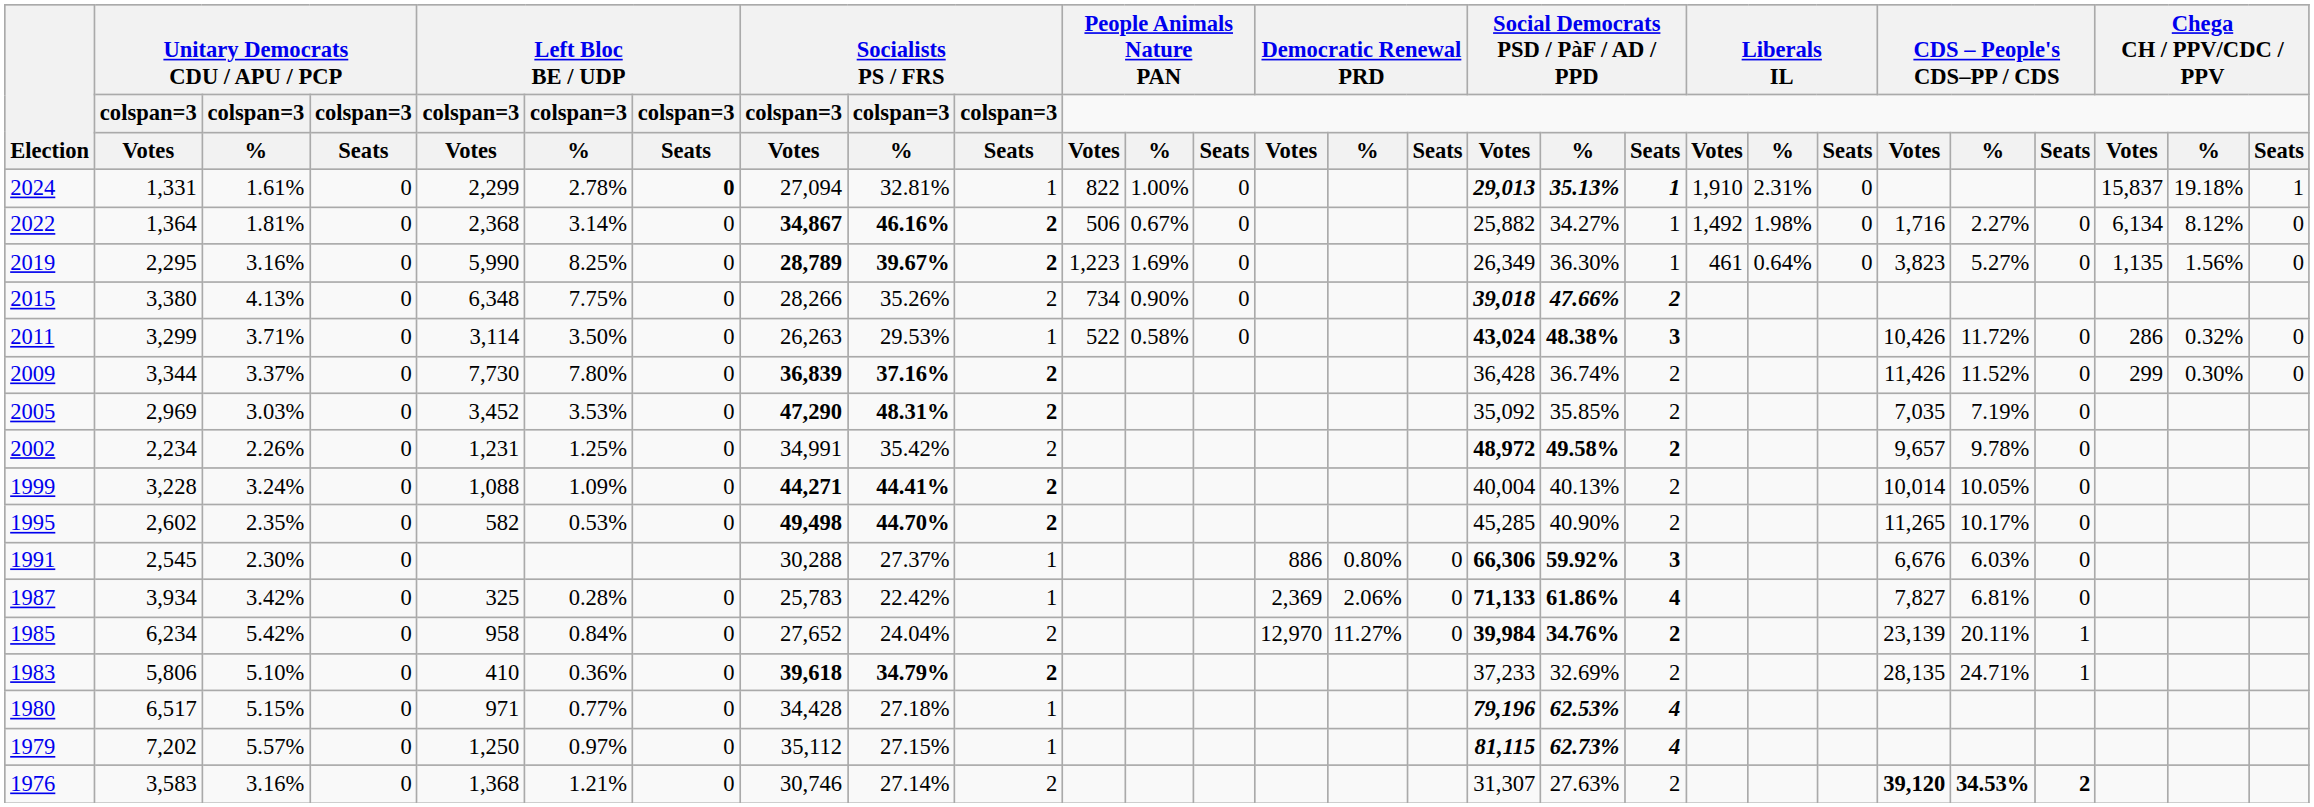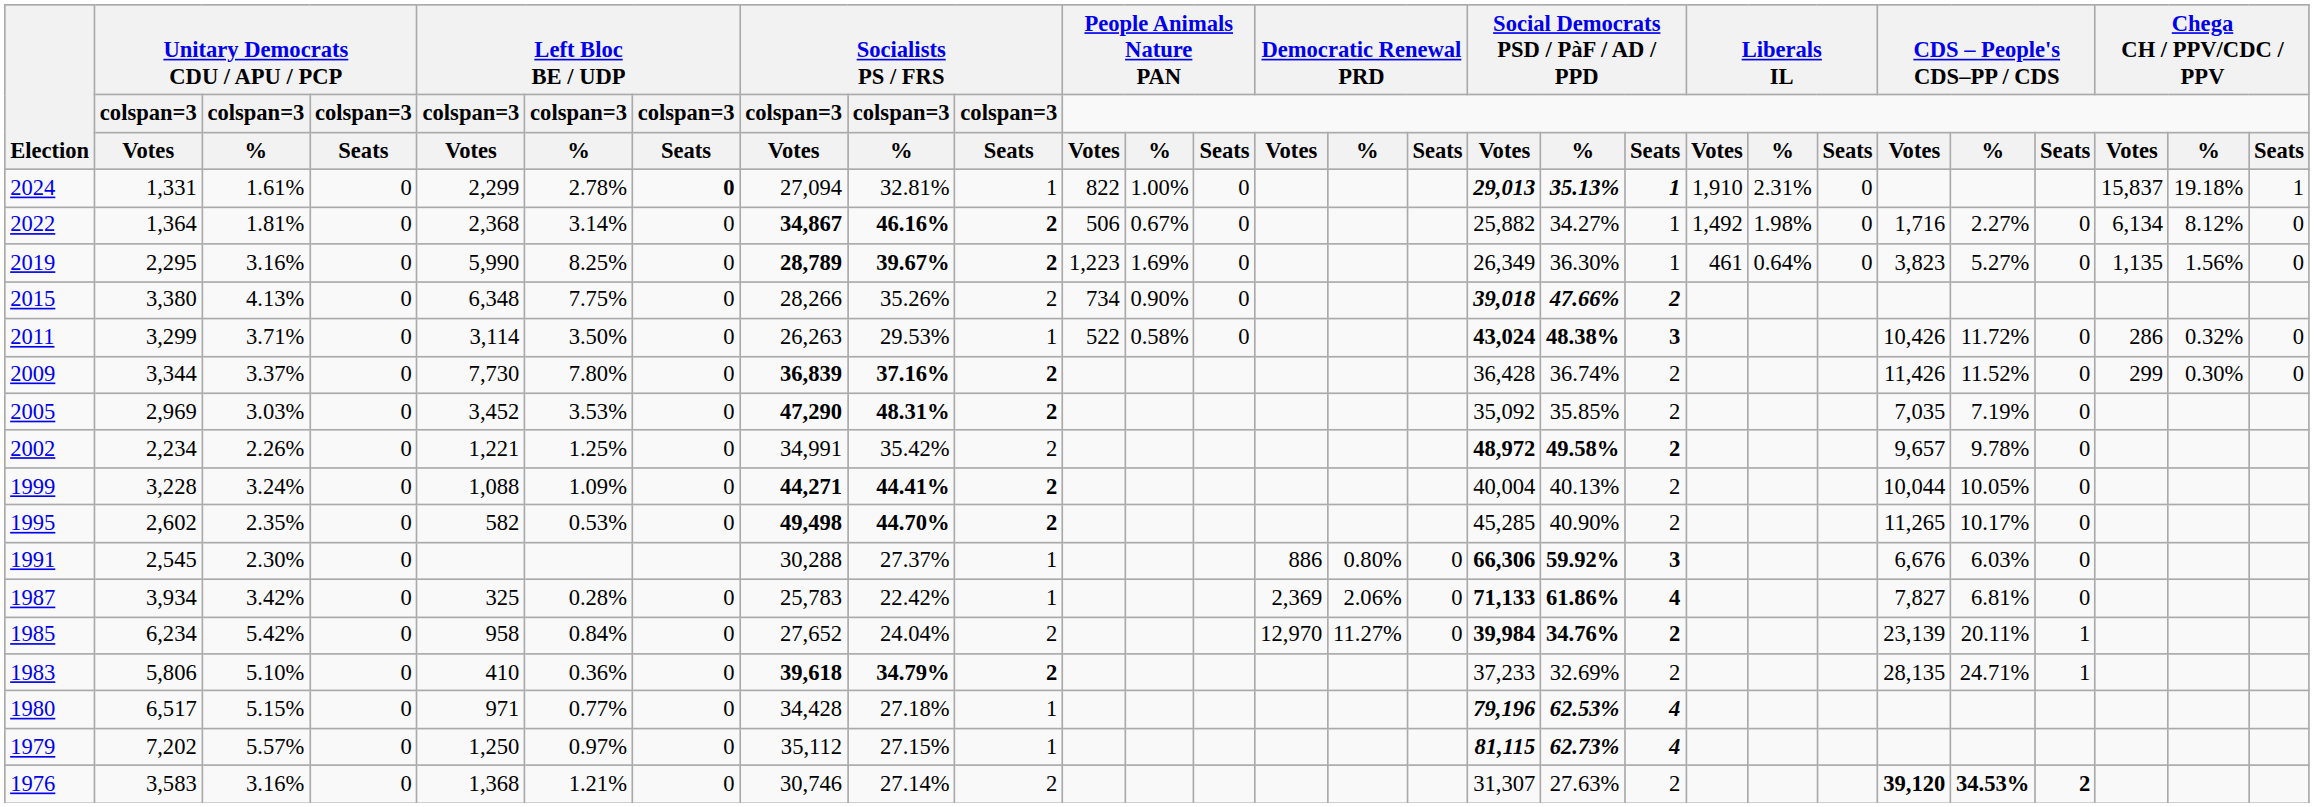(494, 448) 1,231 -> (494, 448) 1,221
(1914, 485) 10,014 -> (1914, 485) 10,044
